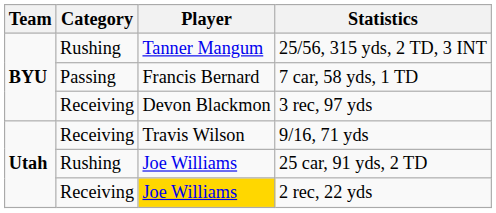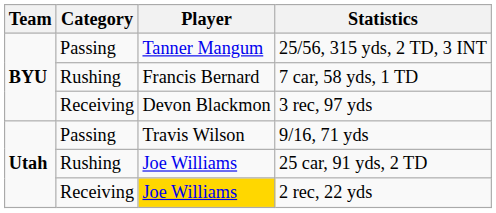(90, 47) Rushing -> (88, 47) Passing
(88, 76) Passing -> (90, 76) Rushing
(97, 134) Receiving -> (88, 134) Passing
